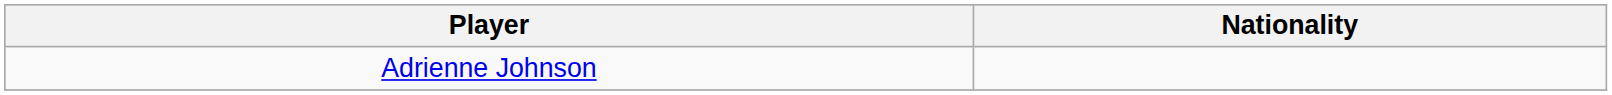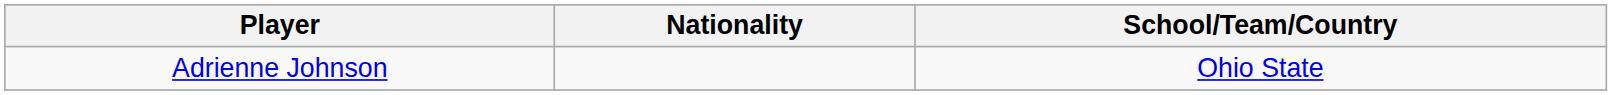+ column: (1260, 25)
